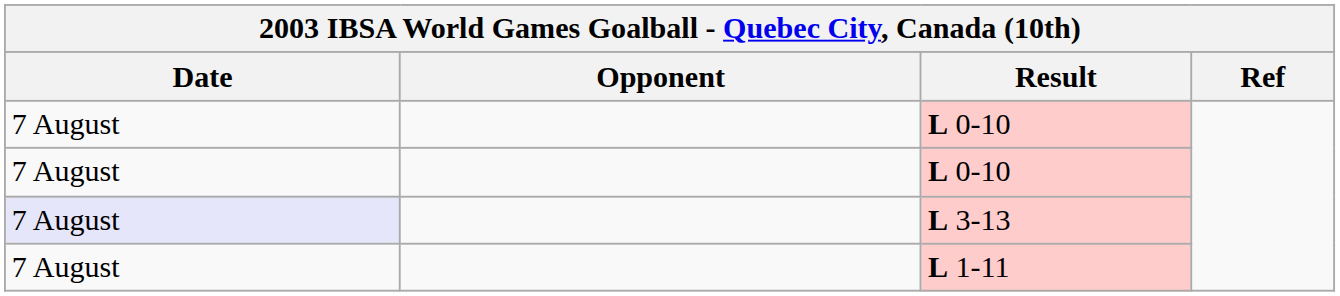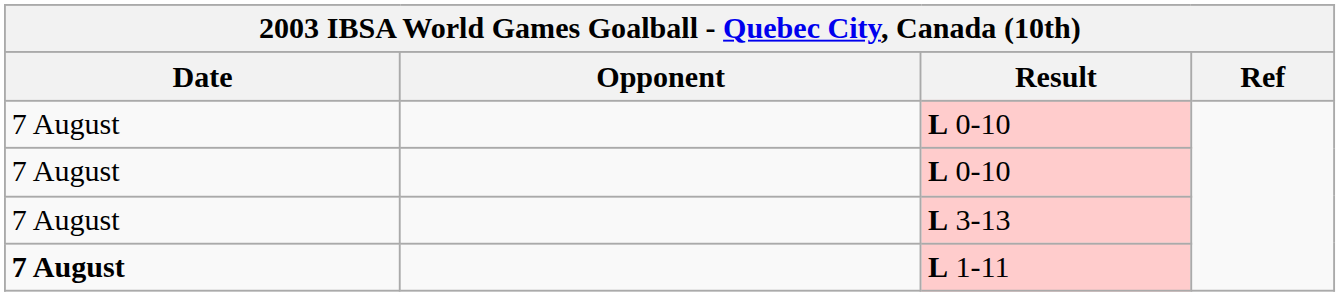(66, 219) lavender background -> (66, 219) no background
(66, 266) normal -> (68, 266) bold
